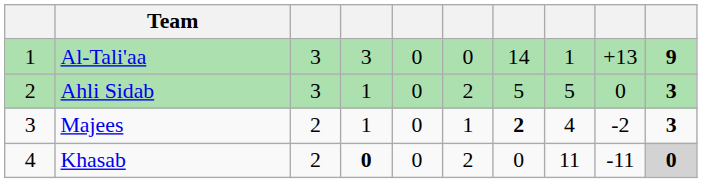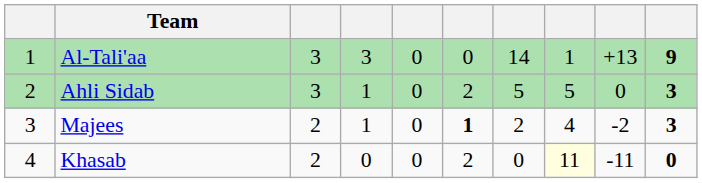(468, 125) normal -> (468, 125) bold
(519, 125) bold -> (519, 125) normal
(366, 159) bold -> (366, 159) normal
(570, 159) no background -> (570, 159) lightyellow background
(671, 159) lightgrey background -> (671, 159) no background
